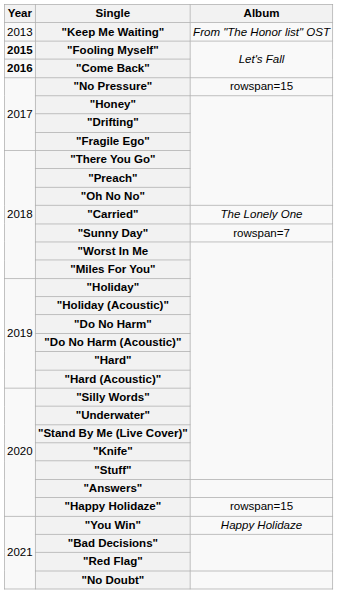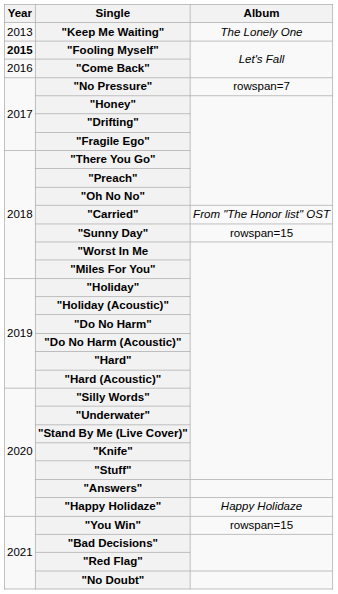(262, 31) From "The Honor list" OST -> (262, 31) The Lonely One
(20, 68) bold -> (20, 68) normal
(262, 86) rowspan=15 -> (262, 86) rowspan=7
(262, 214) The Lonely One -> (262, 214) From "The Honor list" OST
(262, 232) rowspan=7 -> (262, 232) rowspan=15
(262, 506) rowspan=15 -> (262, 506) Happy Holidaze
(262, 525) Happy Holidaze -> (262, 525) rowspan=15
